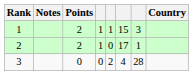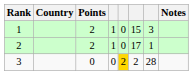columns swapped: (167, 12) <-> (48, 12)
(111, 29) 1 -> (123, 29) 0
(111, 62) no background -> (123, 62) gold background
(123, 62) 4 -> (136, 62) 2
